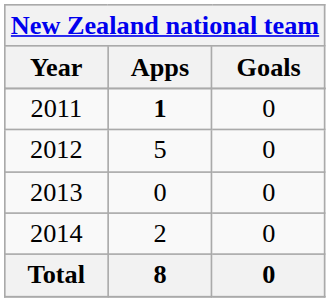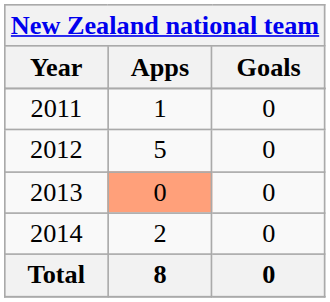(160, 108) bold -> (160, 108) normal
(160, 191) no background -> (160, 191) lightsalmon background
